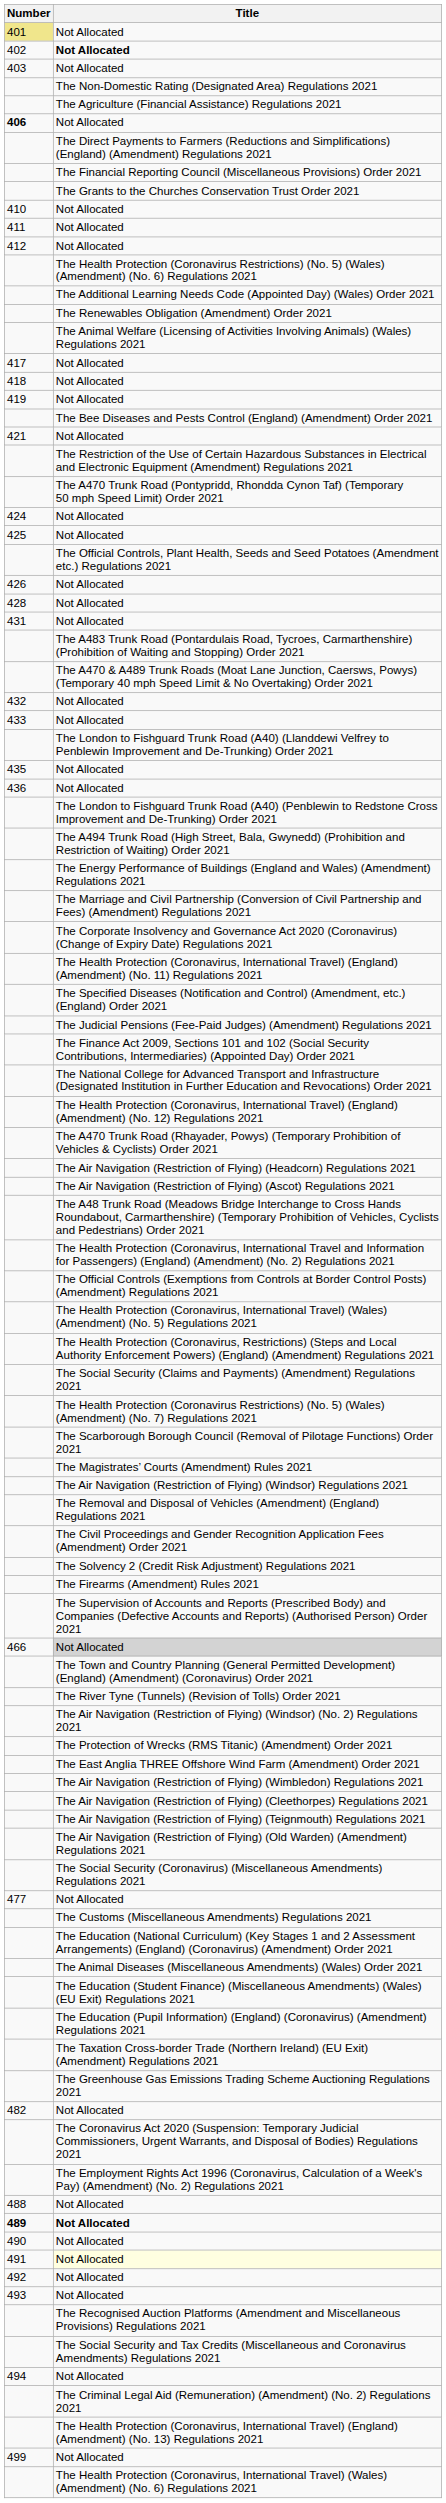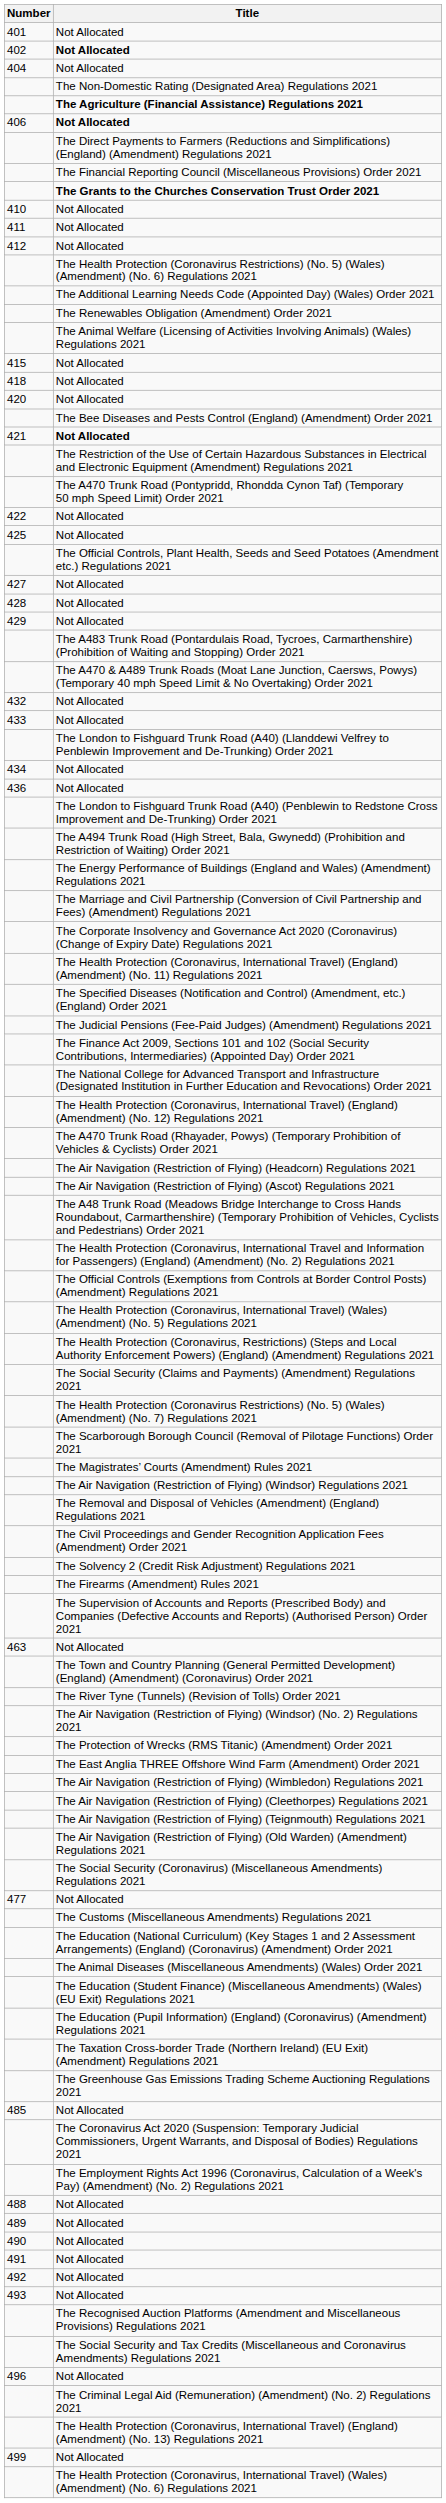(17, 31) khaki background -> (17, 31) no background
(17, 68) 403 -> (17, 68) 404
(199, 104) normal -> (209, 104) bold
(17, 123) bold -> (17, 123) normal
(90, 123) normal -> (93, 123) bold
(208, 191) normal -> (217, 191) bold
(17, 363) 417 -> (17, 363) 415
(17, 399) 419 -> (17, 399) 420
(90, 436) normal -> (93, 436) bold
(17, 516) 424 -> (17, 516) 422
(17, 584) 426 -> (17, 584) 427
(17, 621) 431 -> (17, 621) 429
(17, 769) 435 -> (17, 769) 434
(17, 1647) 466 -> (17, 1647) 463
(90, 1647) lightgrey background -> (90, 1647) no background
(17, 2110) 482 -> (17, 2110) 485
(17, 2222) bold -> (17, 2222) normal
(93, 2222) bold -> (90, 2222) normal
(90, 2259) lightyellow background -> (90, 2259) no background
(17, 2376) 494 -> (17, 2376) 496
